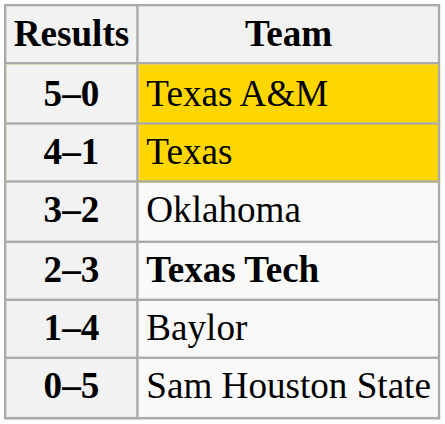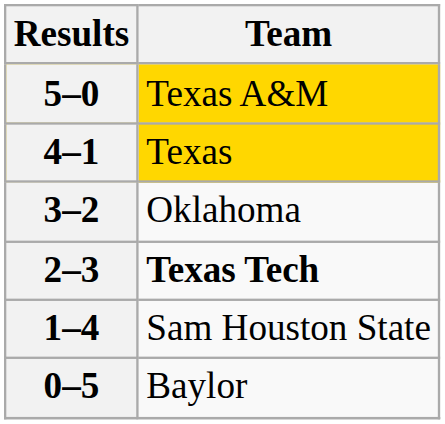(197, 328) Baylor -> (289, 328) Sam Houston State
(289, 387) Sam Houston State -> (197, 387) Baylor
